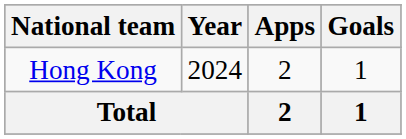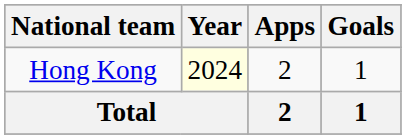(215, 69) no background -> (215, 69) lightyellow background
